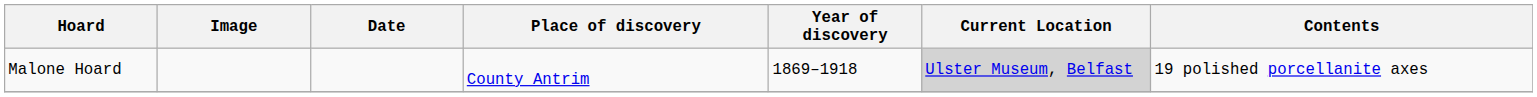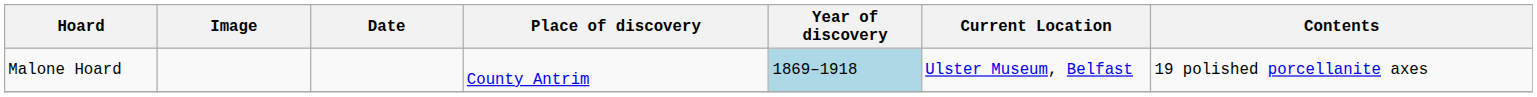(815, 70) no background -> (815, 70) lightblue background
(1029, 70) lightgrey background -> (1029, 70) no background
